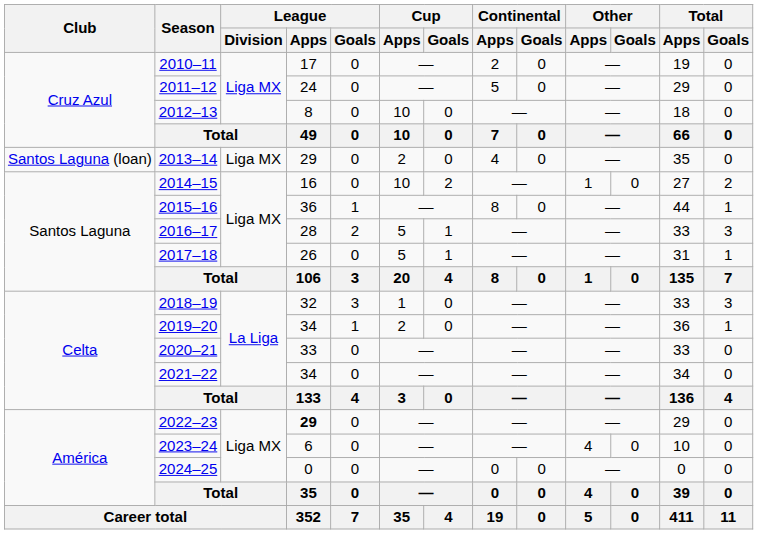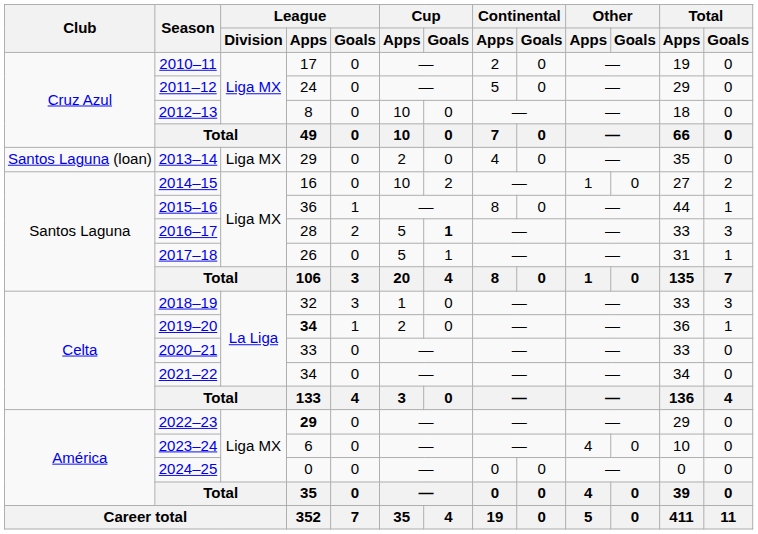(448, 231) normal -> (448, 231) bold
(308, 326) normal -> (308, 326) bold
